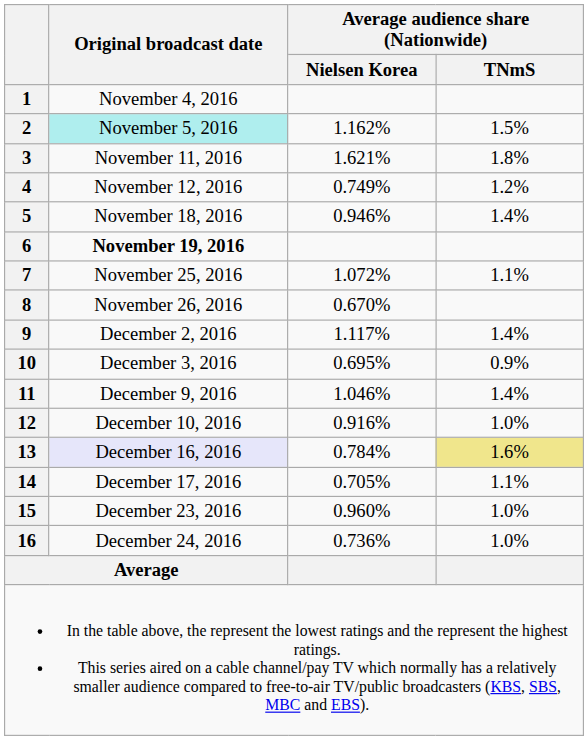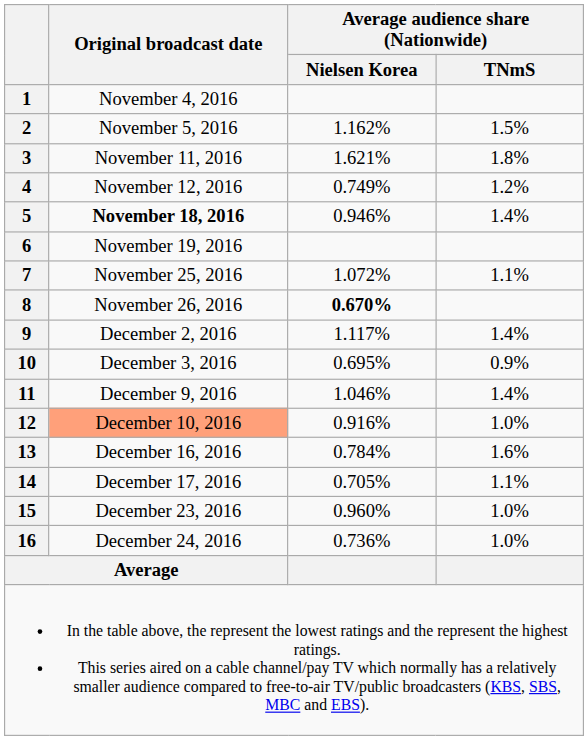(168, 128) paleturquoise background -> (168, 128) no background
(168, 216) normal -> (168, 216) bold
(168, 246) bold -> (168, 246) normal
(362, 305) normal -> (362, 305) bold
(168, 422) no background -> (168, 422) lightsalmon background
(168, 452) lavender background -> (168, 452) no background
(510, 452) khaki background -> (510, 452) no background
